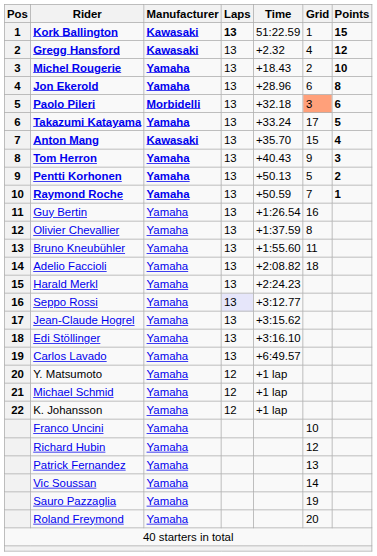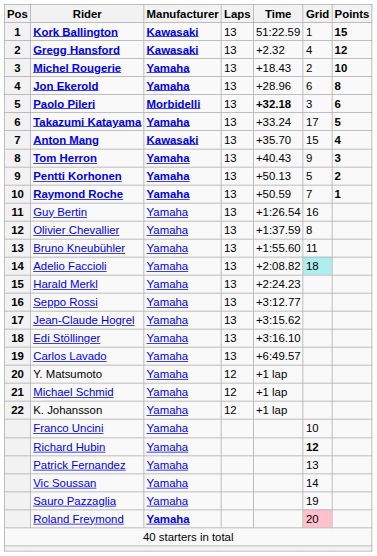(230, 32) bold -> (230, 32) normal
(274, 104) normal -> (274, 104) bold
(309, 104) lightsalmon background -> (309, 104) no background
(312, 266) no background -> (312, 266) paleturquoise background
(230, 302) lavender background -> (230, 302) no background
(312, 447) normal -> (312, 447) bold
(167, 519) normal -> (168, 519) bold
(312, 519) no background -> (312, 519) pink background
